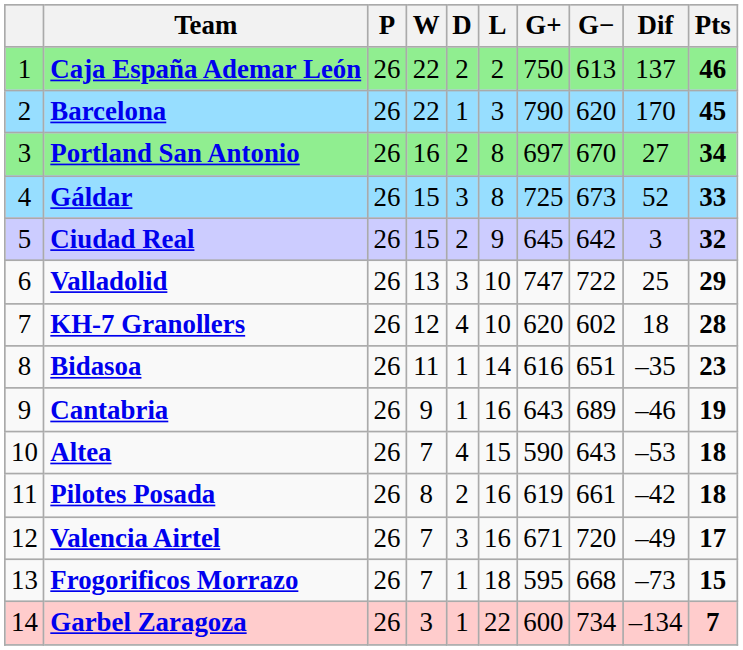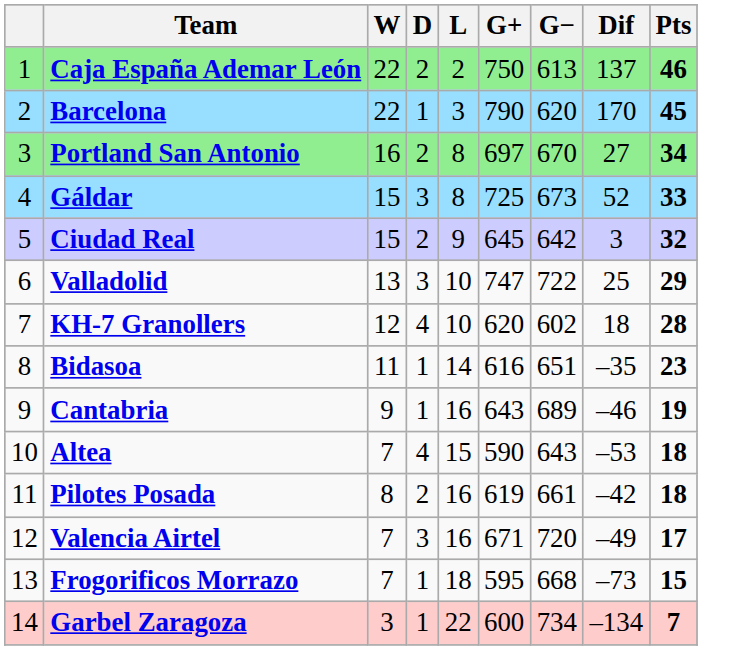- column: (387, 25)
